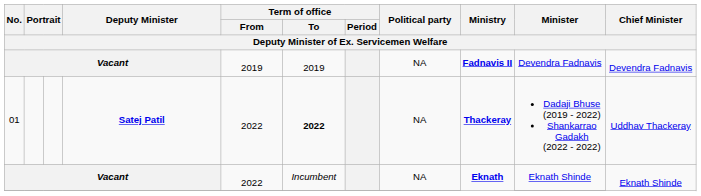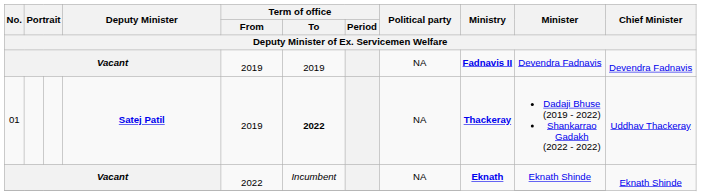(252, 125) 2022 -> (252, 125) 2019
